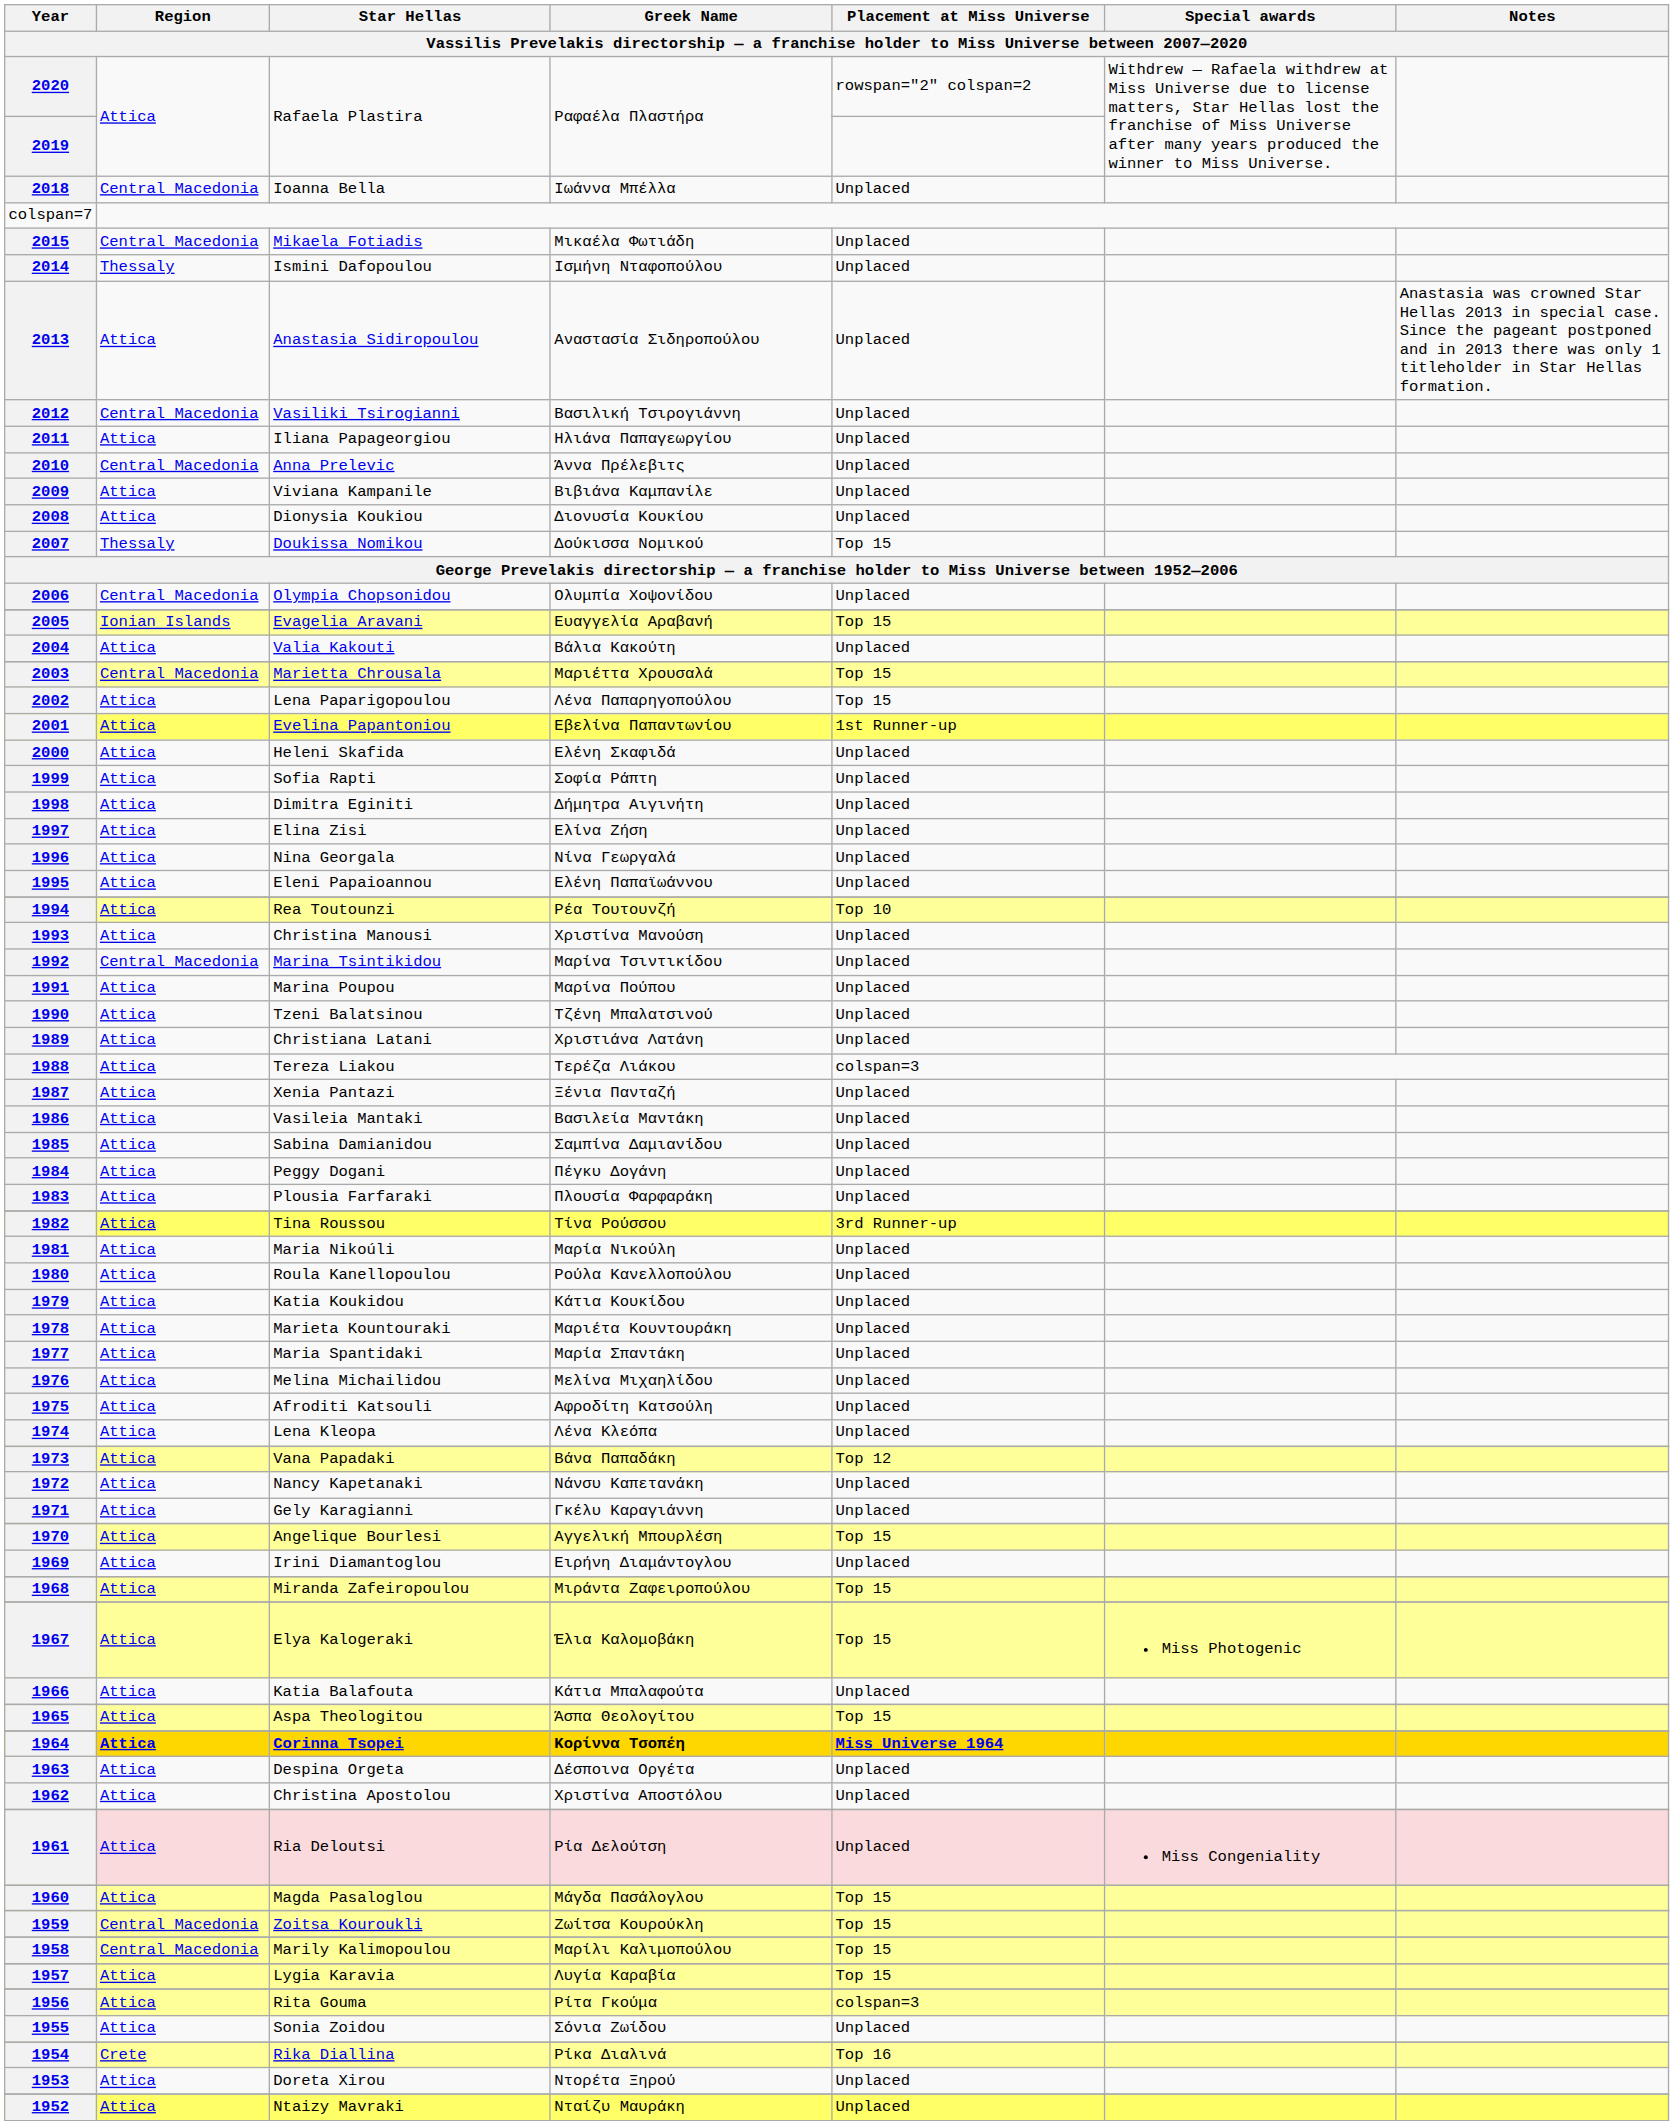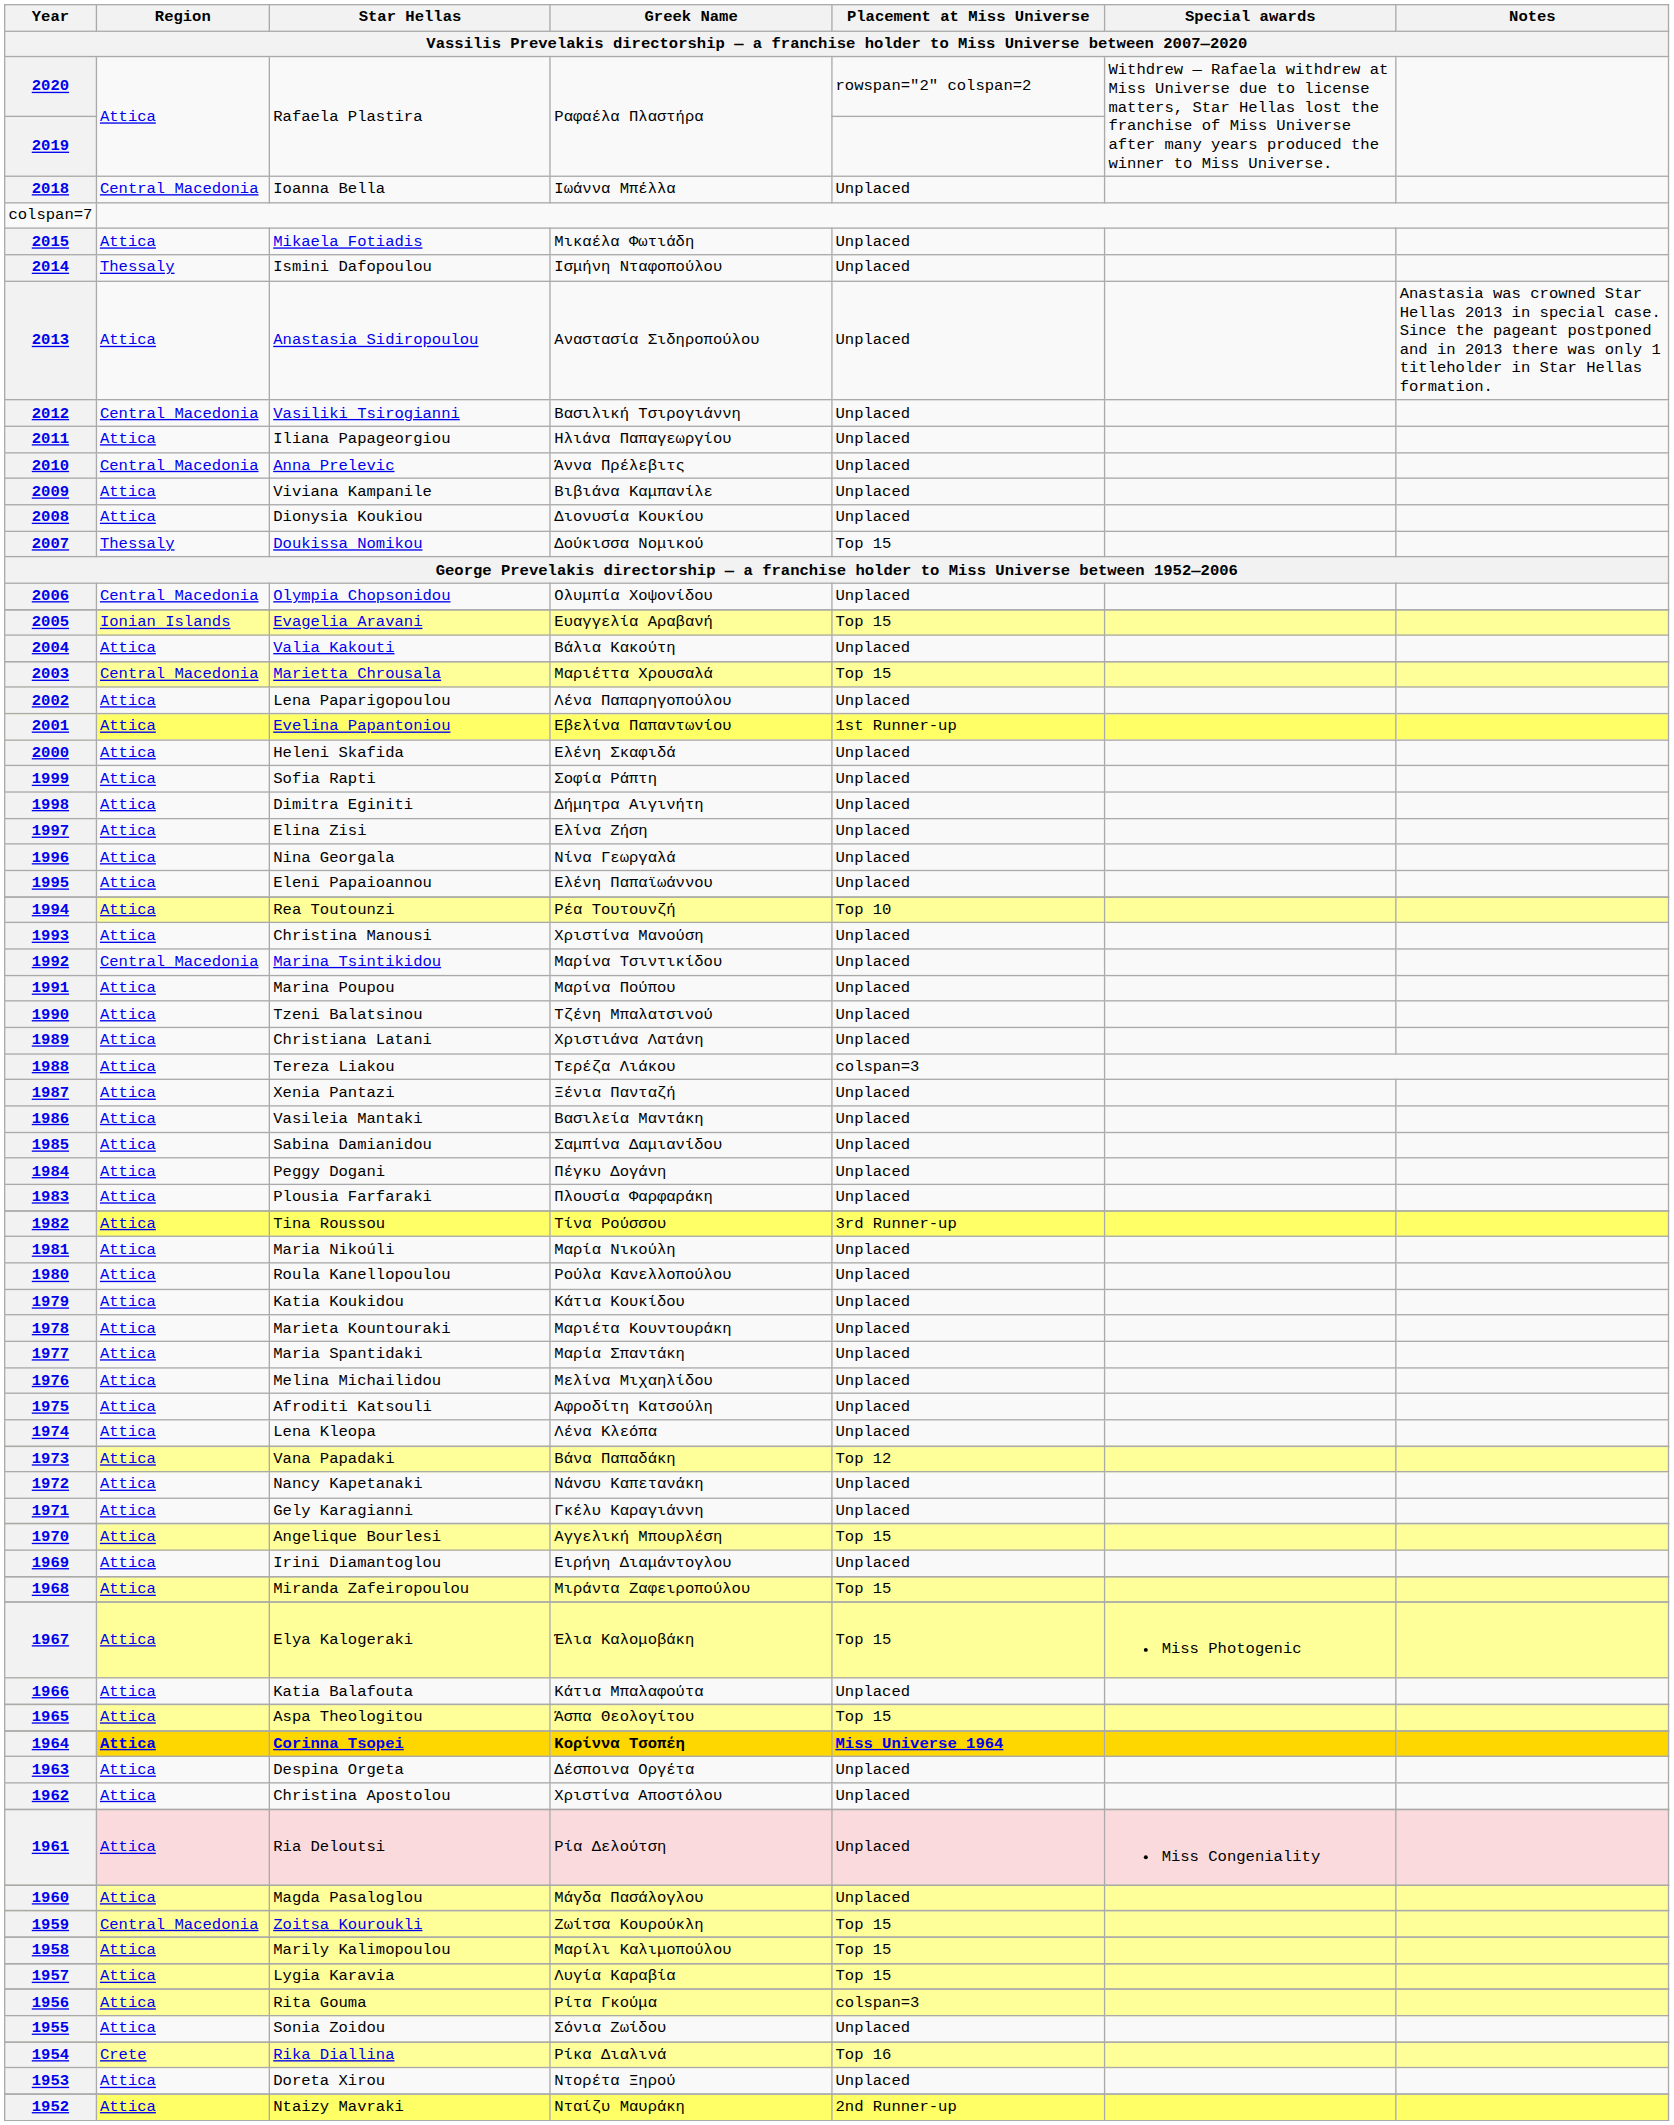(179, 241) Central Macedonia -> (128, 241) Attica
(863, 700) Top 15 -> (873, 700) Unplaced
(863, 1898) Top 15 -> (873, 1898) Unplaced
(179, 1950) Central Macedonia -> (128, 1950) Attica
(873, 2107) Unplaced -> (896, 2107) 2nd Runner-up
